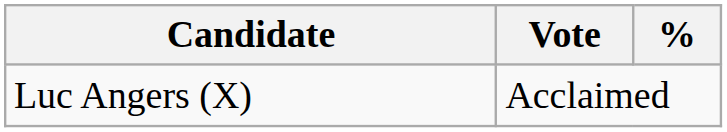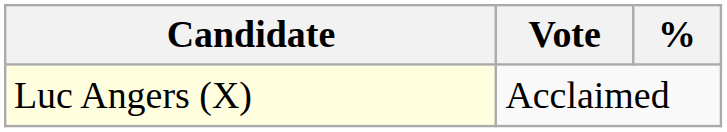(133, 94) no background -> (133, 94) lightyellow background
